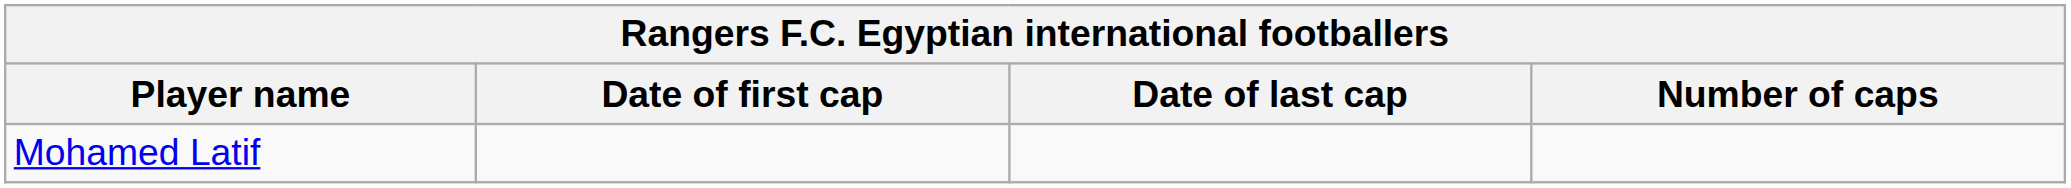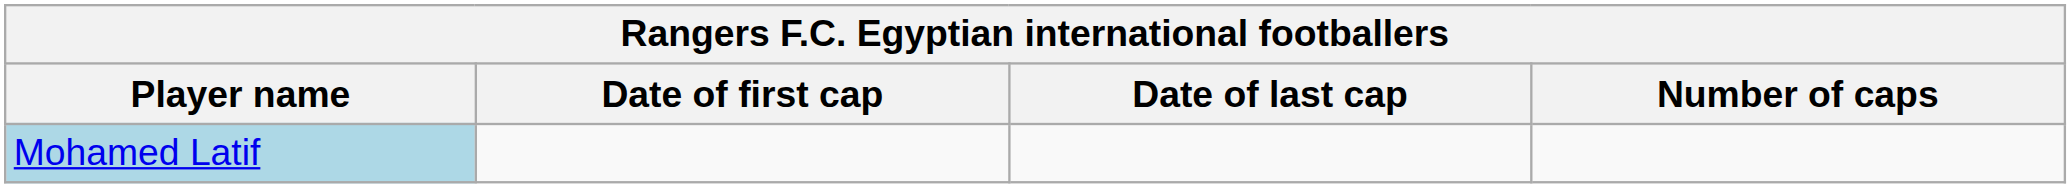(137, 152) no background -> (137, 152) lightblue background
